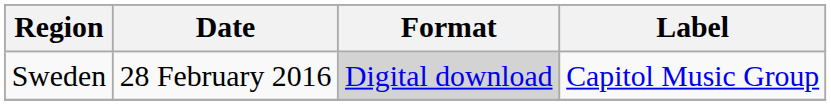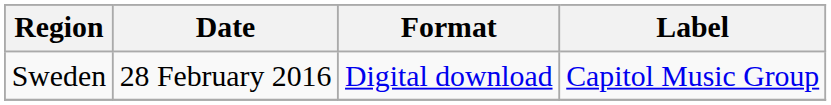(449, 75) lightgrey background -> (449, 75) no background
